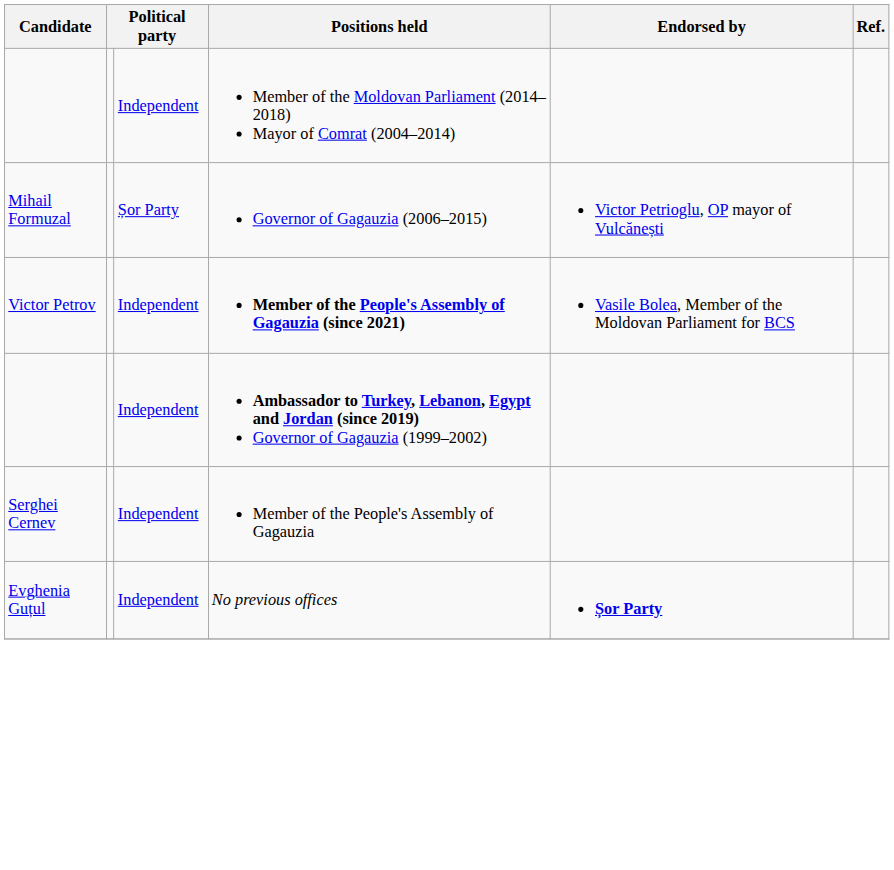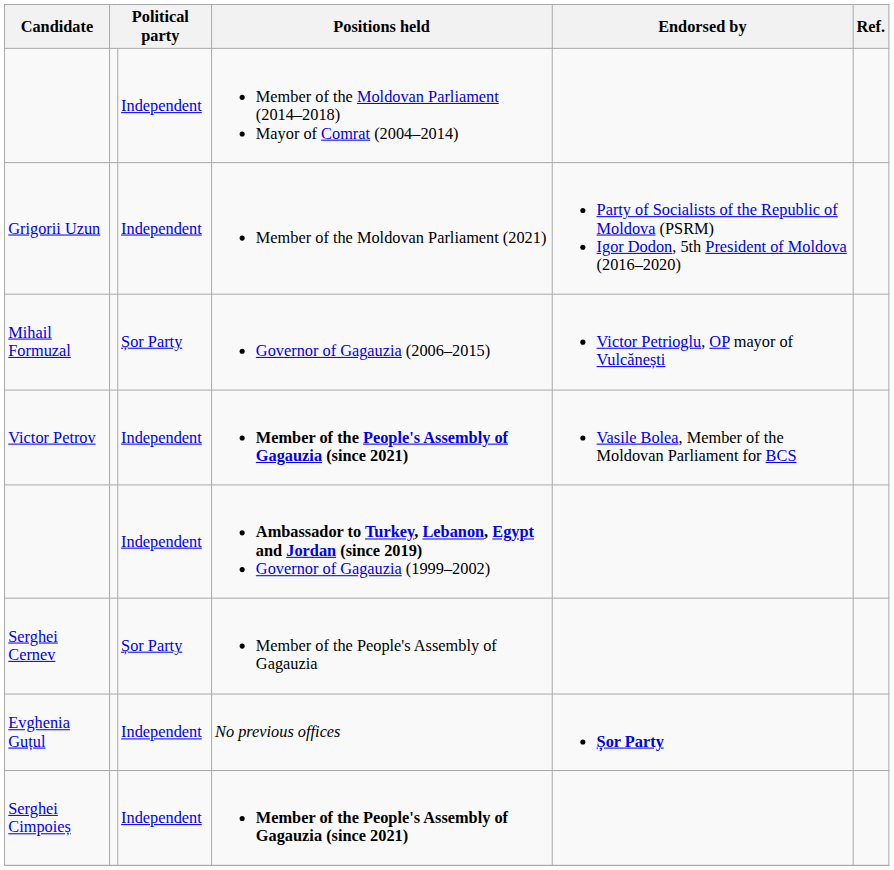+ row: (54, 228)
(158, 514) Independent -> (152, 646) Șor Party
+ row: (40, 818)
